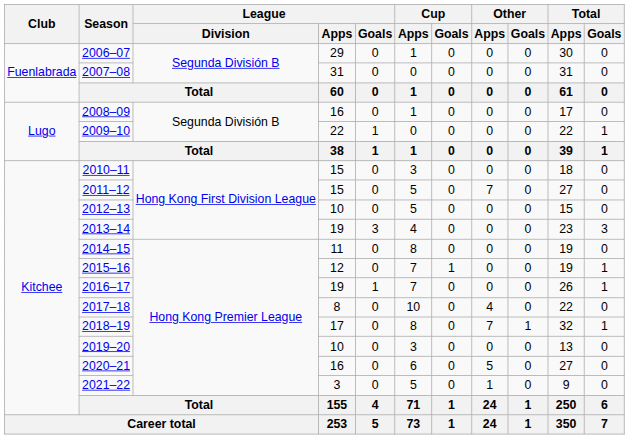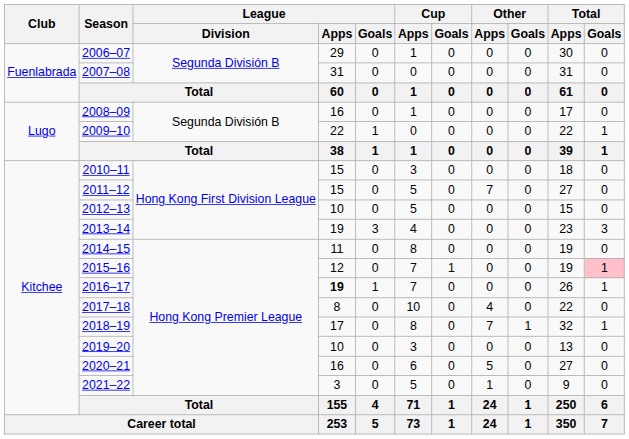(604, 268) no background -> (604, 268) pink background
(337, 287) normal -> (337, 287) bold
